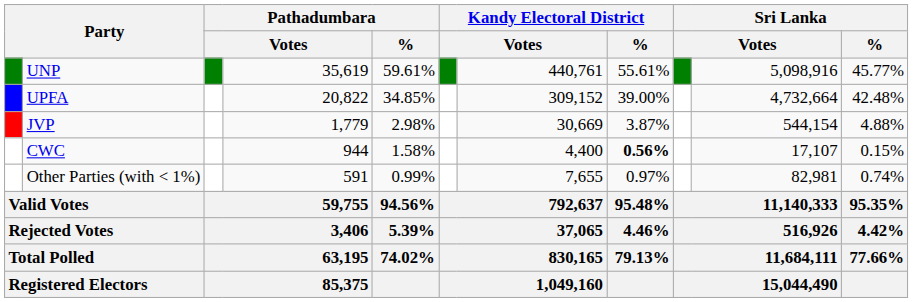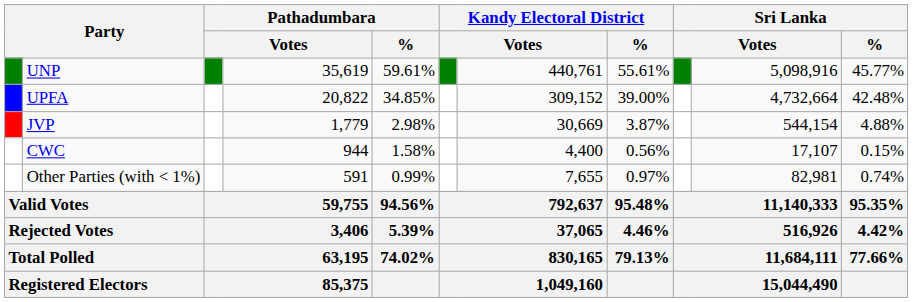(646, 151) bold -> (648, 151) normal
